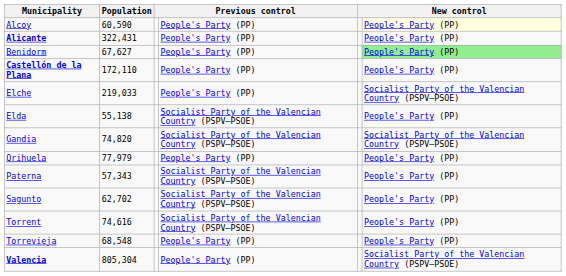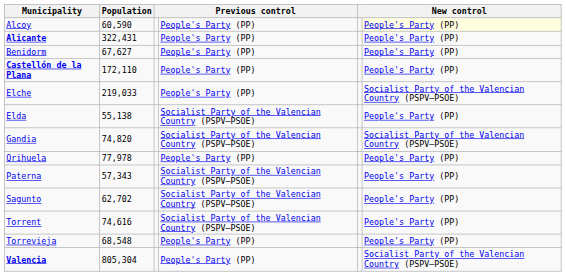(412, 52) lightgreen background -> (412, 52) no background
(117, 158) 77,979 -> (117, 158) 77,978
